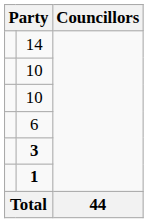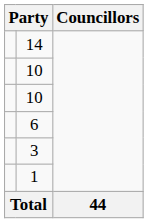(34, 151) bold -> (34, 151) normal
(34, 177) bold -> (34, 177) normal
